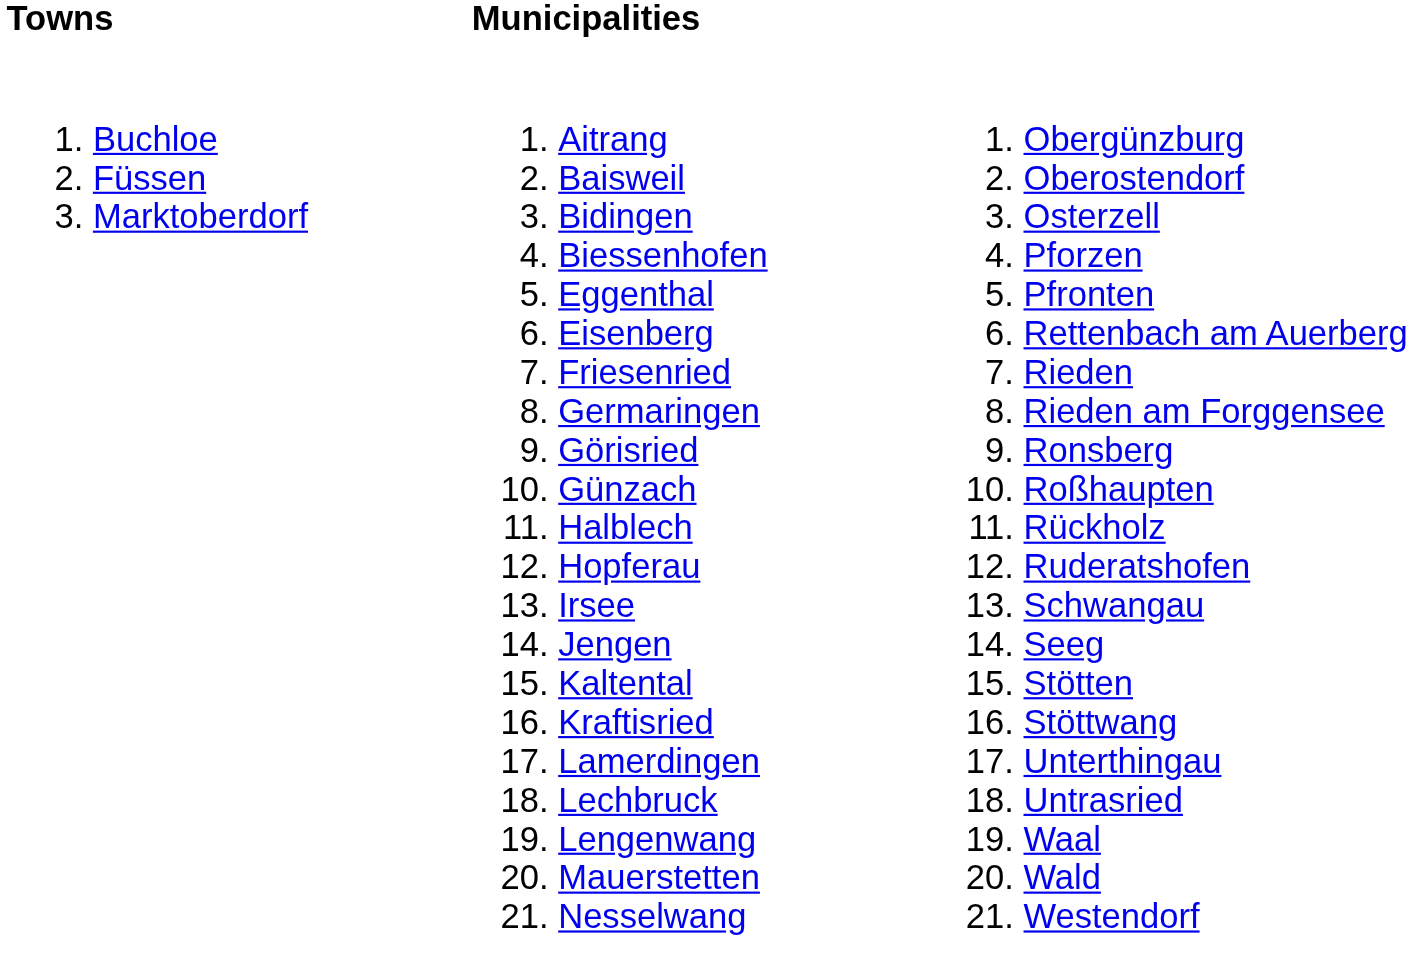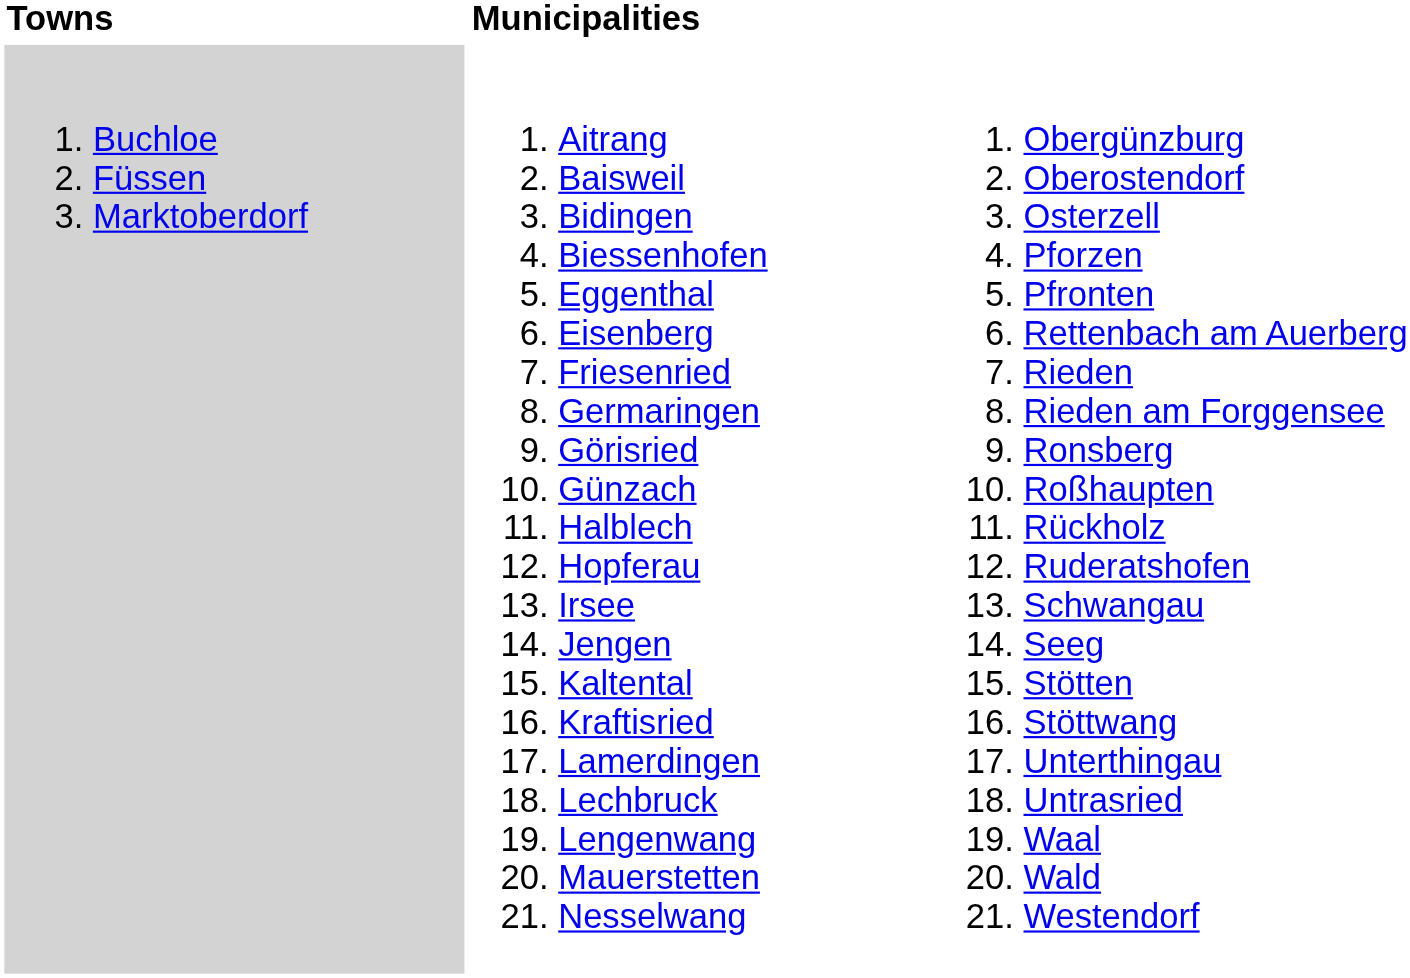(235, 179) no background -> (235, 179) lightgrey background
